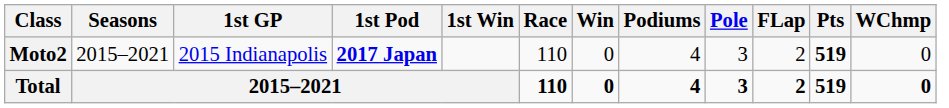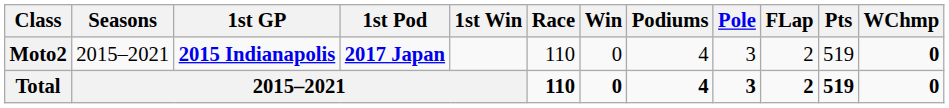(253, 53) normal -> (257, 53) bold
(830, 53) bold -> (839, 53) normal
(926, 53) normal -> (934, 53) bold
